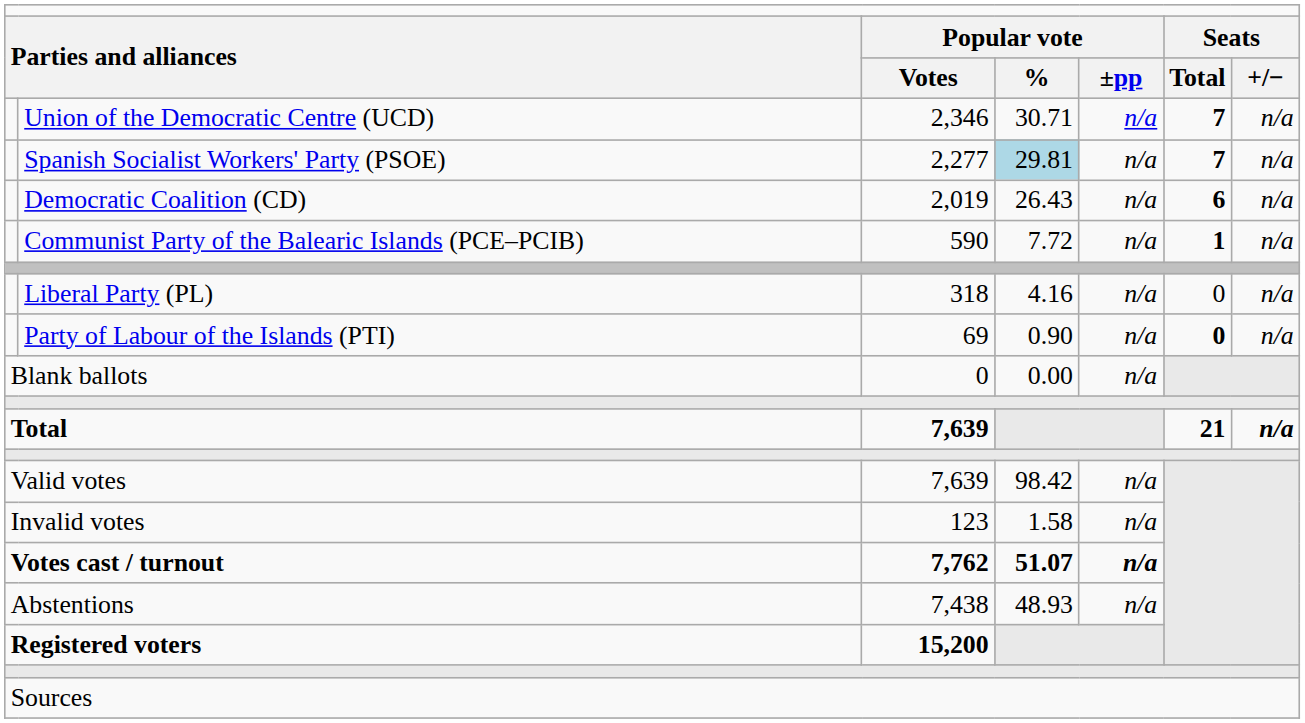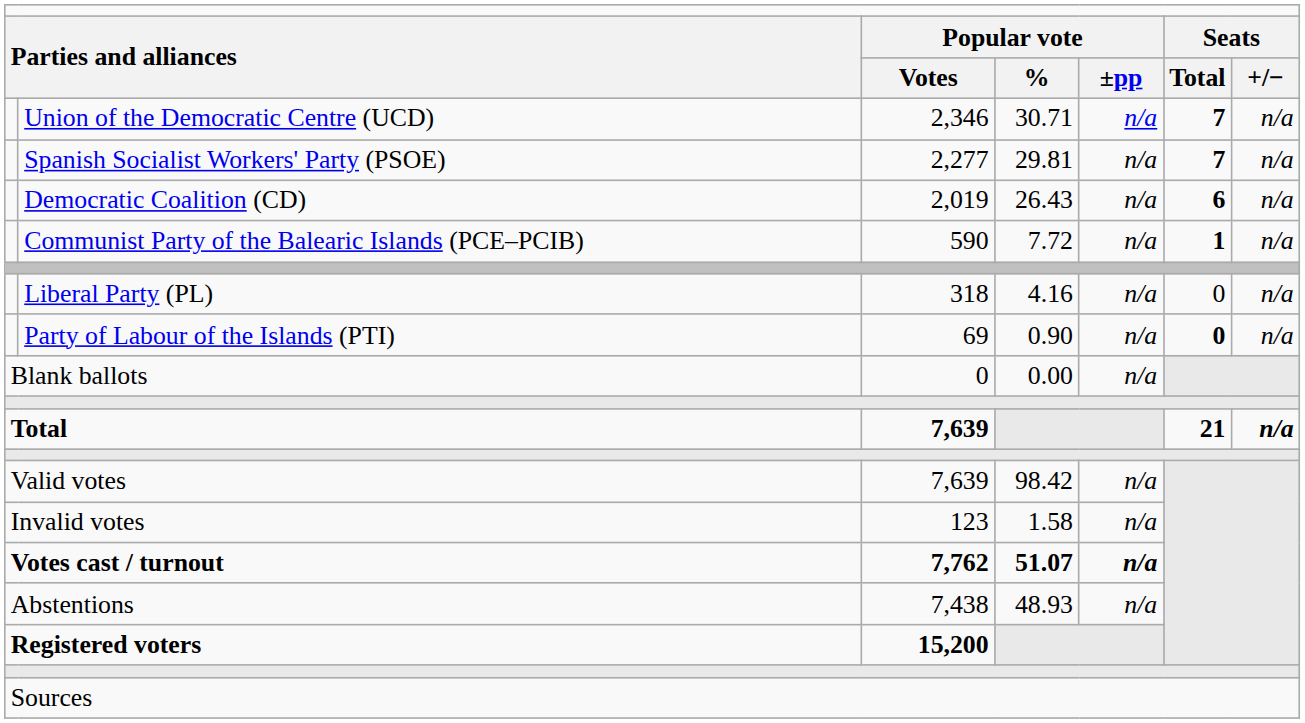(1044, 159) lightblue background -> (1044, 159) no background
